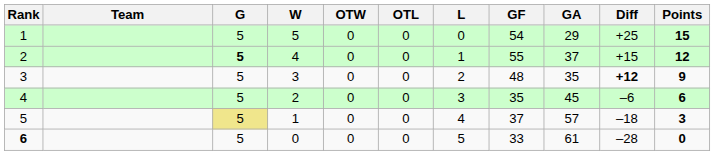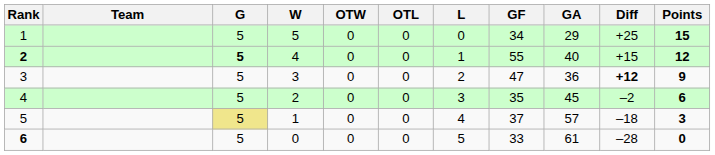(516, 35) 54 -> (516, 35) 34
(23, 56) normal -> (23, 56) bold
(572, 56) 37 -> (572, 56) 40
(516, 77) 48 -> (516, 77) 47
(572, 77) 35 -> (572, 77) 36
(627, 98) –6 -> (627, 98) –2
